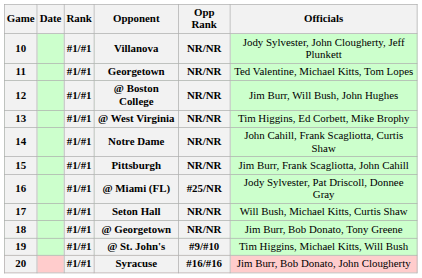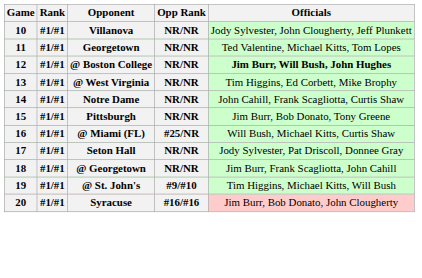- column: (51, 19)
(324, 95) normal -> (311, 64) bold
(324, 165) Jim Burr, Frank Scagliotta, John Cahill -> (311, 116) Jim Burr, Bob Donato, Tony Greene
(324, 188) Jody Sylvester, Pat Driscoll, Donnee Gray -> (311, 133) Will Bush, Michael Kitts, Curtis Shaw
(324, 212) Will Bush, Michael Kitts, Curtis Shaw -> (311, 151) Jody Sylvester, Pat Driscoll, Donnee Gray
(324, 229) Jim Burr, Bob Donato, Tony Greene -> (311, 168) Jim Burr, Frank Scagliotta, John Cahill
